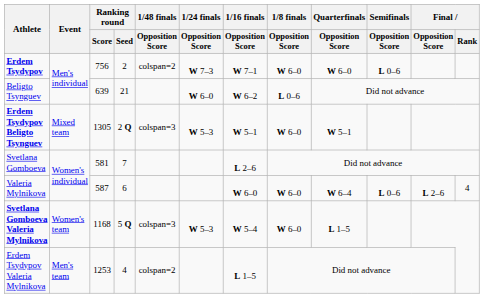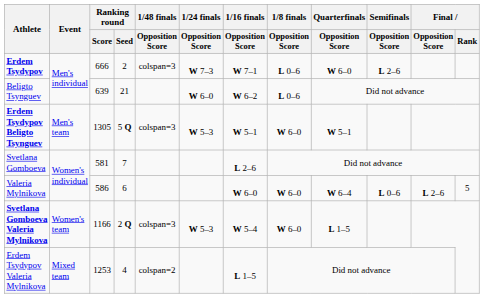(102, 66) 756 -> (102, 66) 666
(157, 66) colspan=2 -> (157, 66) colspan=3
(289, 71) W 6–0 -> (289, 71) L 0–6
(389, 71) L 0–6 -> (389, 71) L 2–6
(63, 127) Mixed team -> (62, 127) Men's team
(125, 127) 2 Q -> (125, 127) 5 Q
(102, 188) 587 -> (102, 188) 586
(467, 188) 4 -> (467, 188) 5
(102, 224) 1168 -> (102, 224) 1166
(125, 224) 5 Q -> (125, 224) 2 Q
(62, 270) Men's team -> (63, 270) Mixed team
